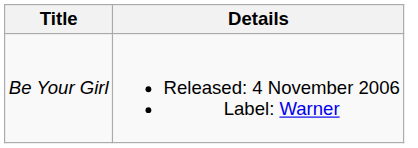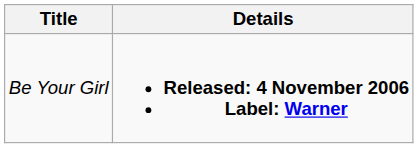(258, 99) normal -> (263, 99) bold
